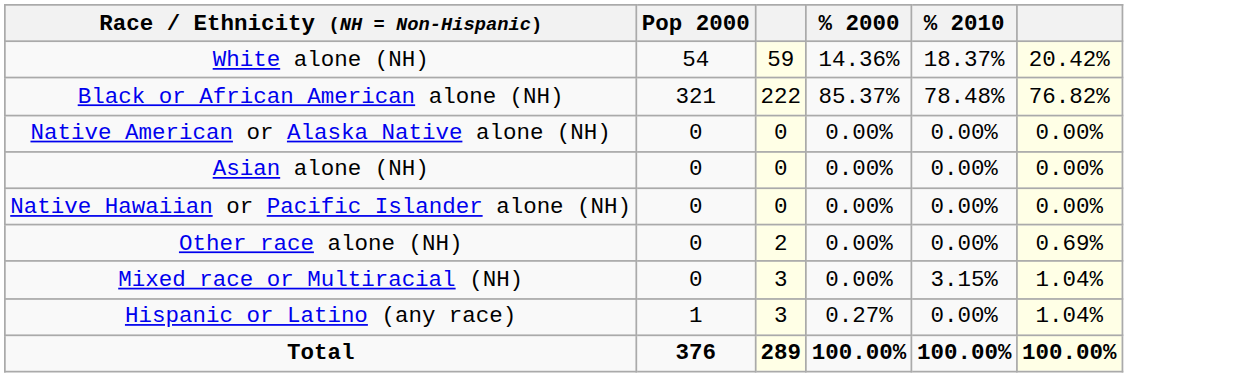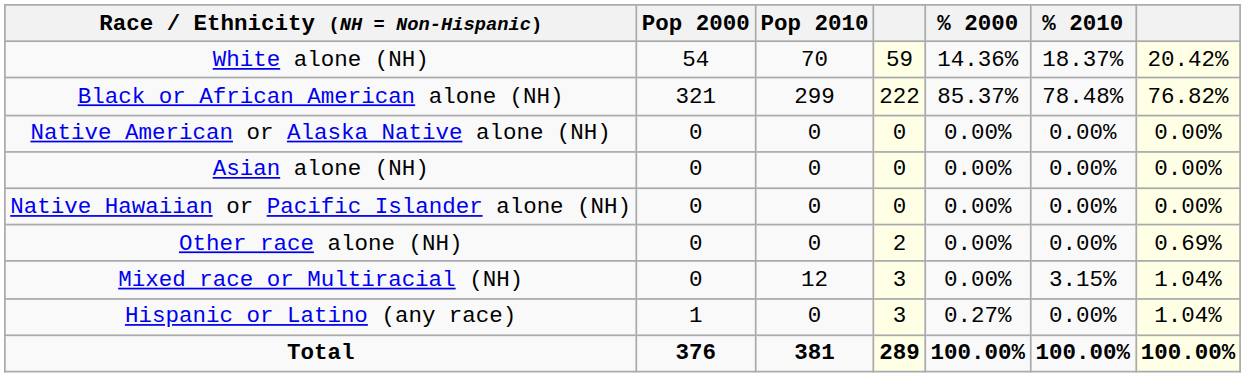+ column: (815, 23)
